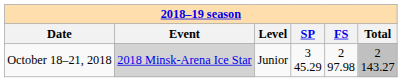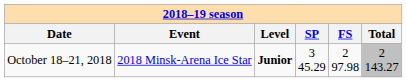(184, 60) lightgrey background -> (184, 60) no background
(273, 60) normal -> (275, 60) bold
